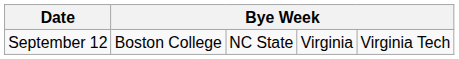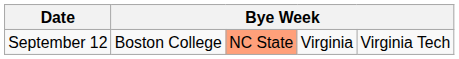(261, 42) no background -> (261, 42) lightsalmon background
